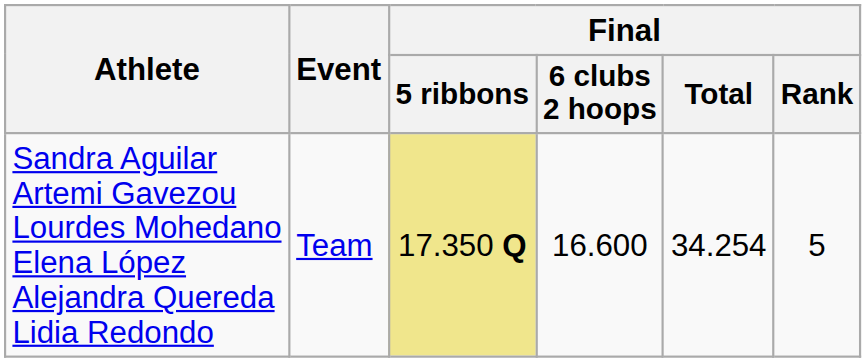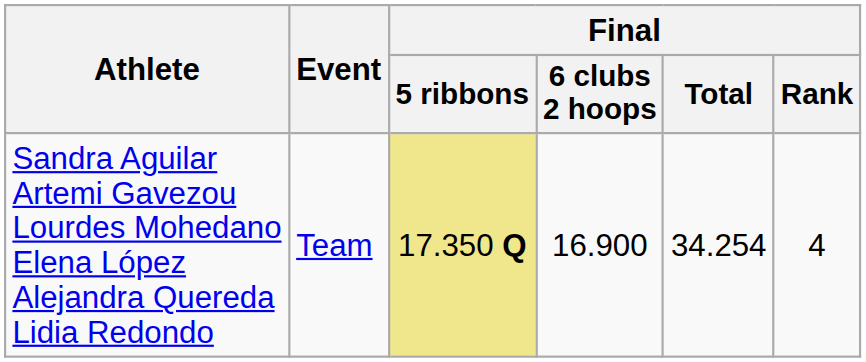(600, 245) 16.600 -> (600, 245) 16.900
(817, 245) 5 -> (817, 245) 4
